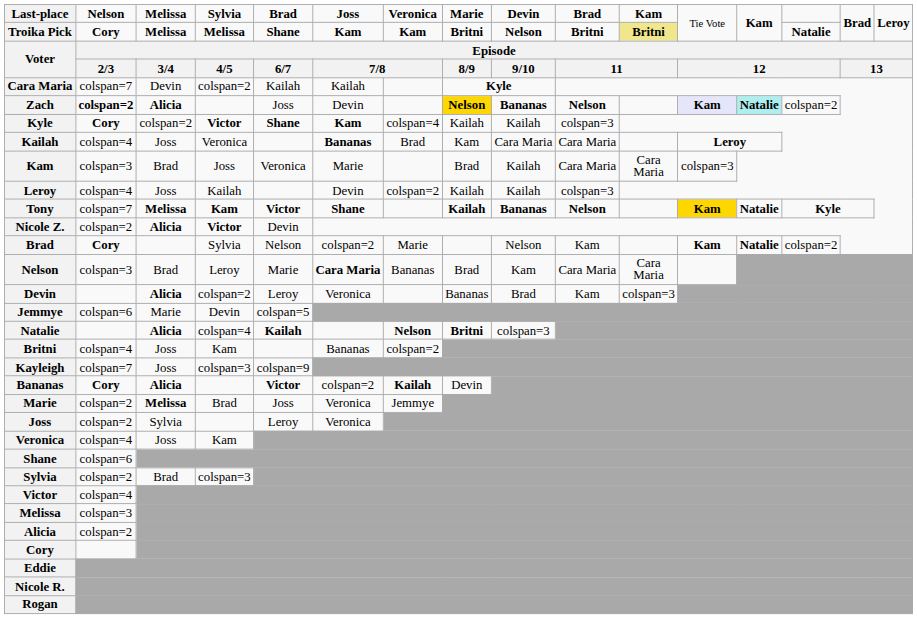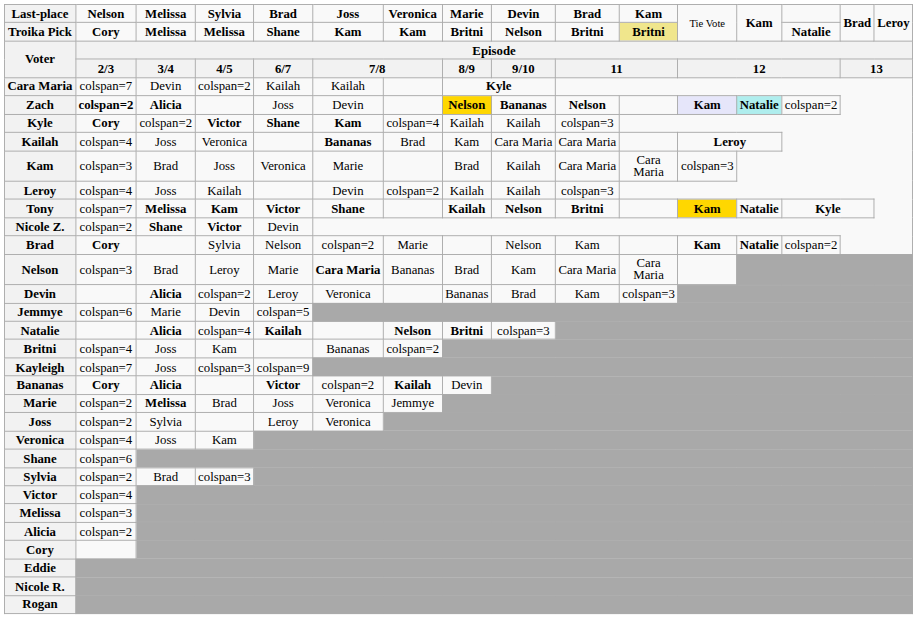(523, 208) Bananas -> (523, 208) Nelson
(587, 208) Nelson -> (587, 208) Britni
(166, 226) Alicia -> (166, 226) Shane
